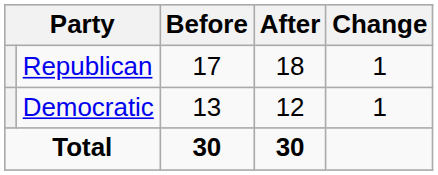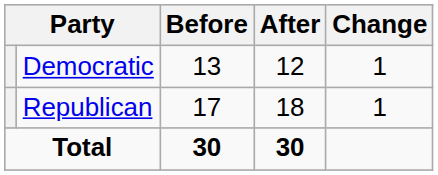rows swapped: (88, 66) <-> (88, 107)
